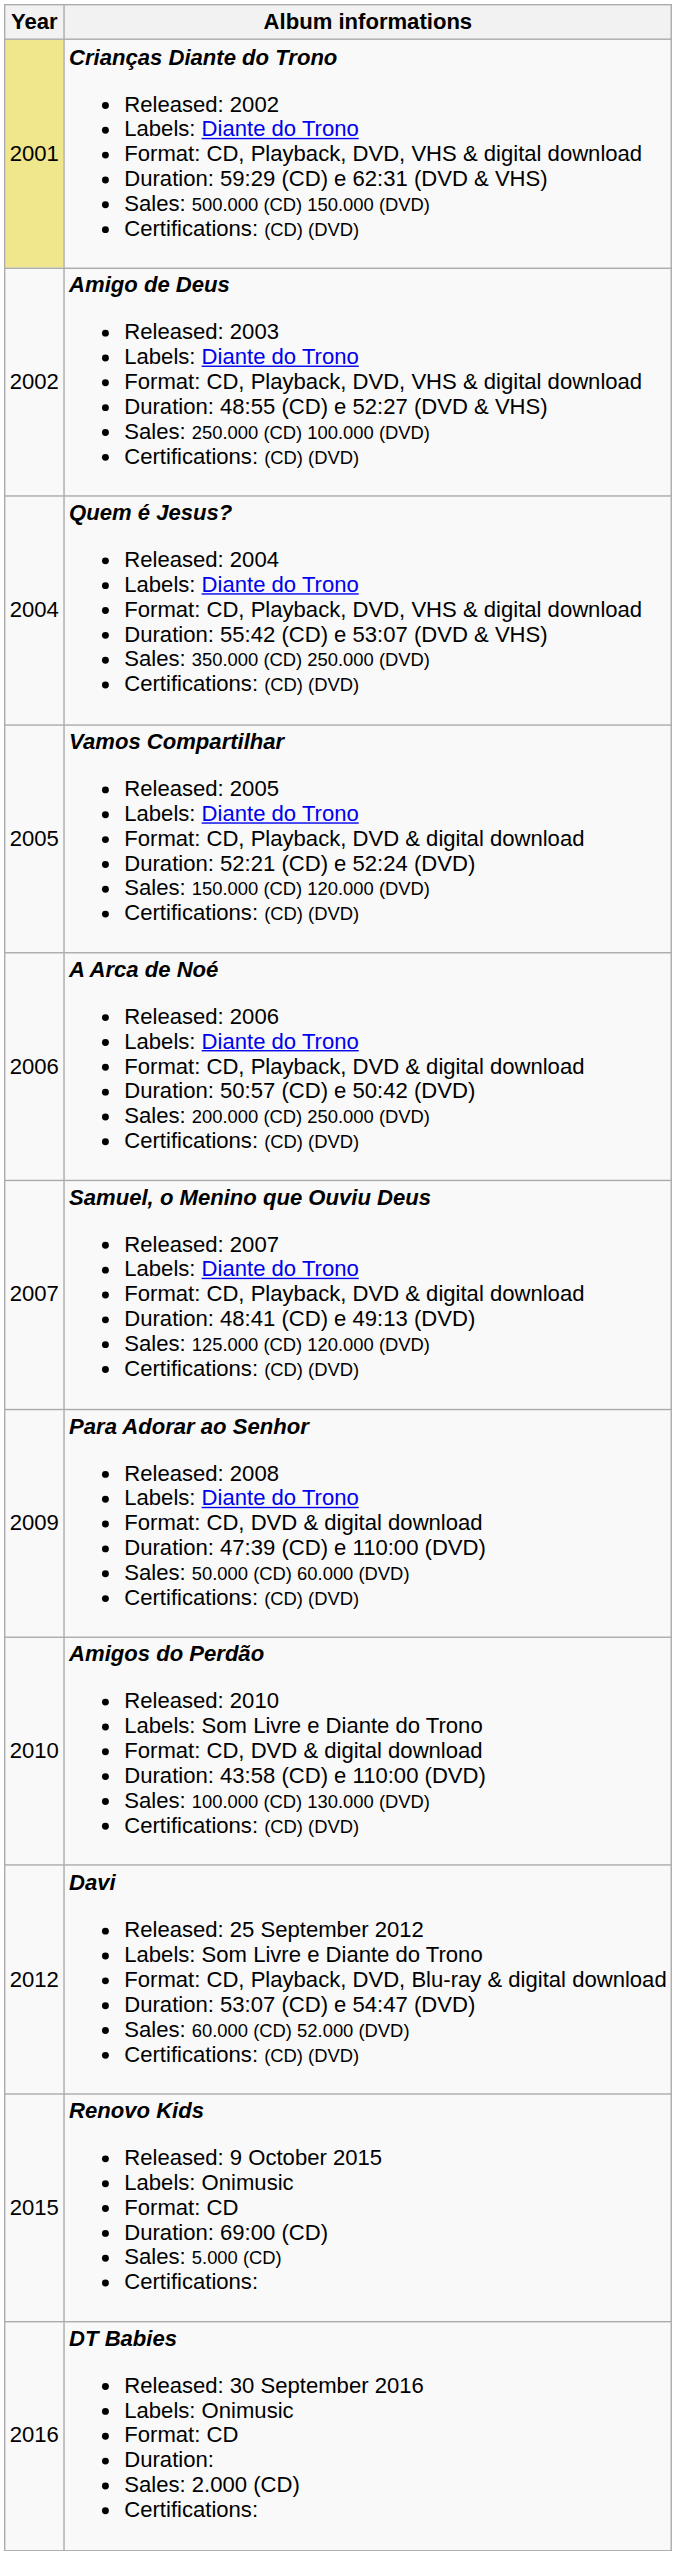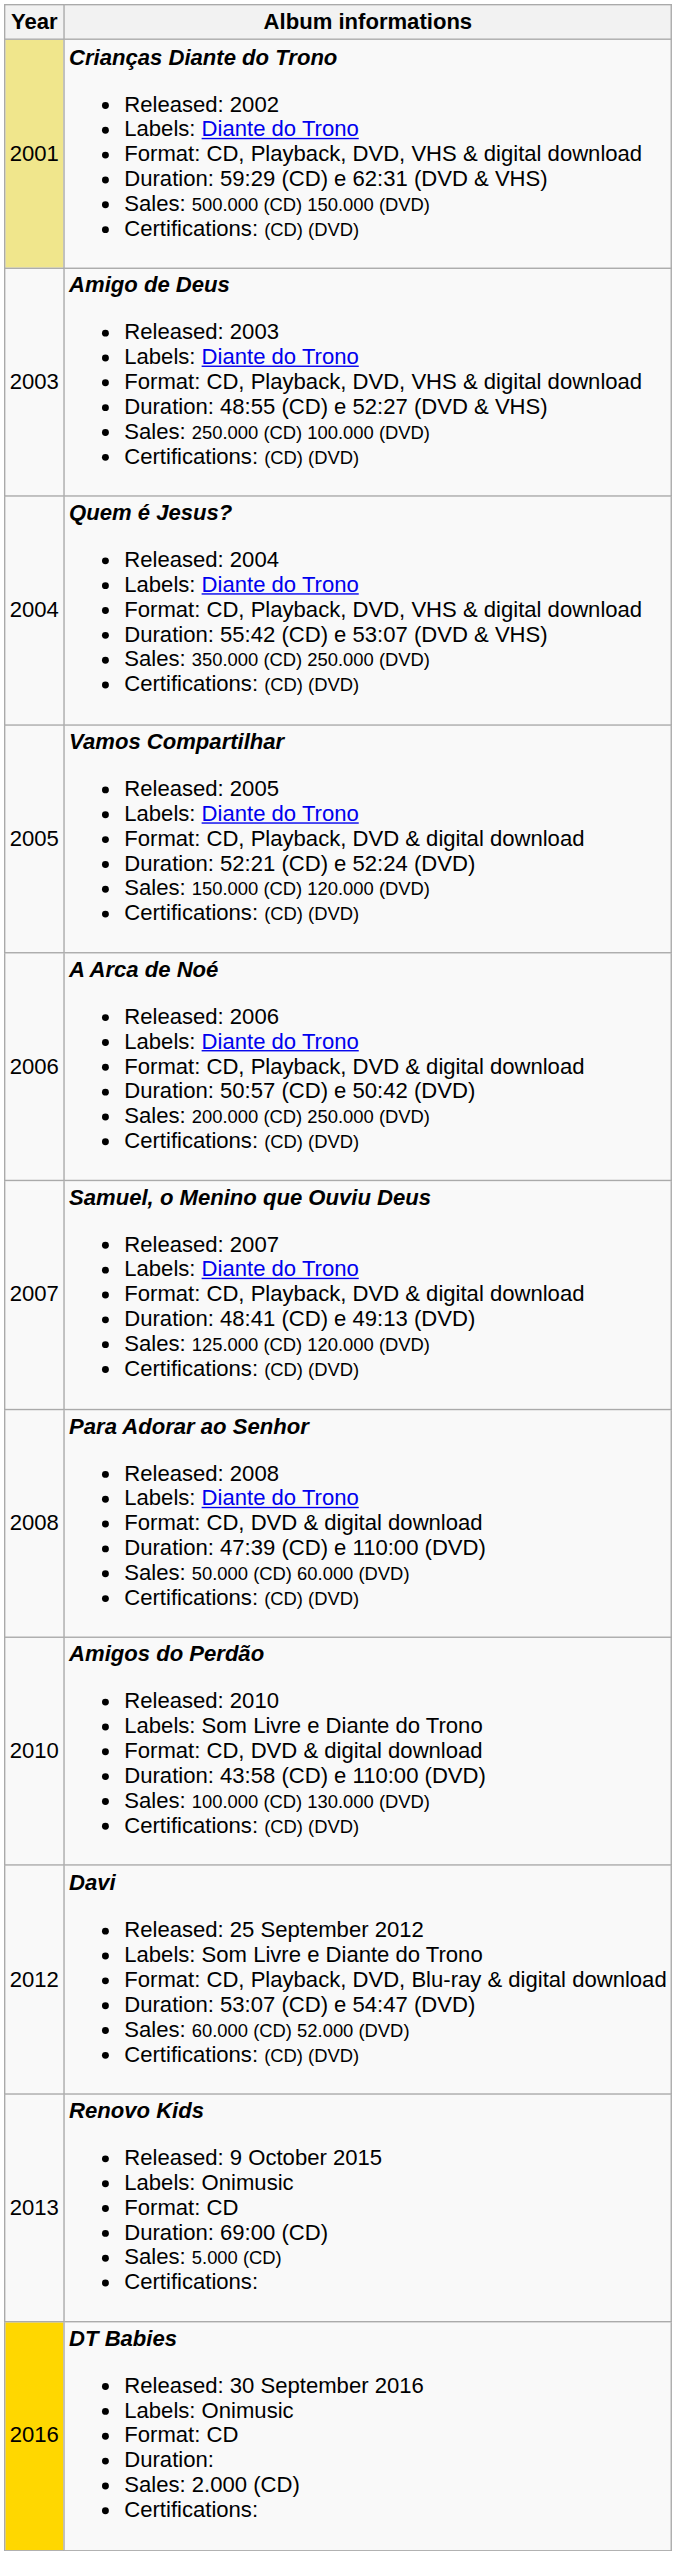(34, 381) 2002 -> (34, 381) 2003
(34, 1522) 2009 -> (34, 1522) 2008
(34, 2207) 2015 -> (34, 2207) 2013
(34, 2435) no background -> (34, 2435) gold background
